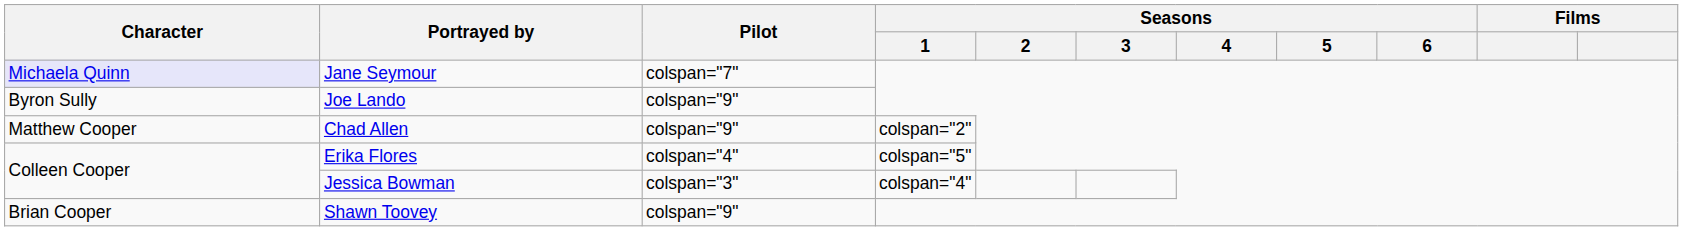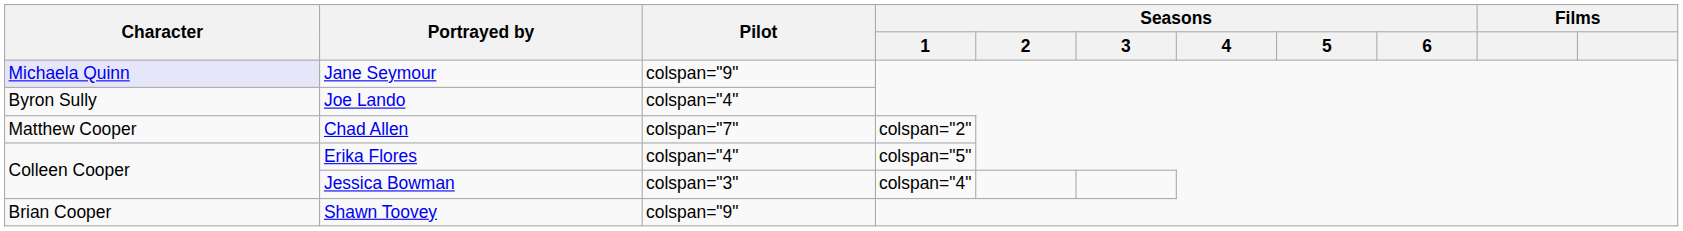(692, 73) colspan="7" -> (692, 73) colspan="9"
(692, 101) colspan="9" -> (692, 101) colspan="4"
(692, 128) colspan="9" -> (692, 128) colspan="7"
